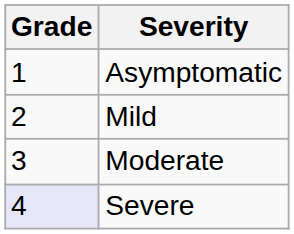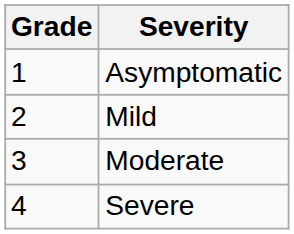(19, 205) lavender background -> (19, 205) no background
